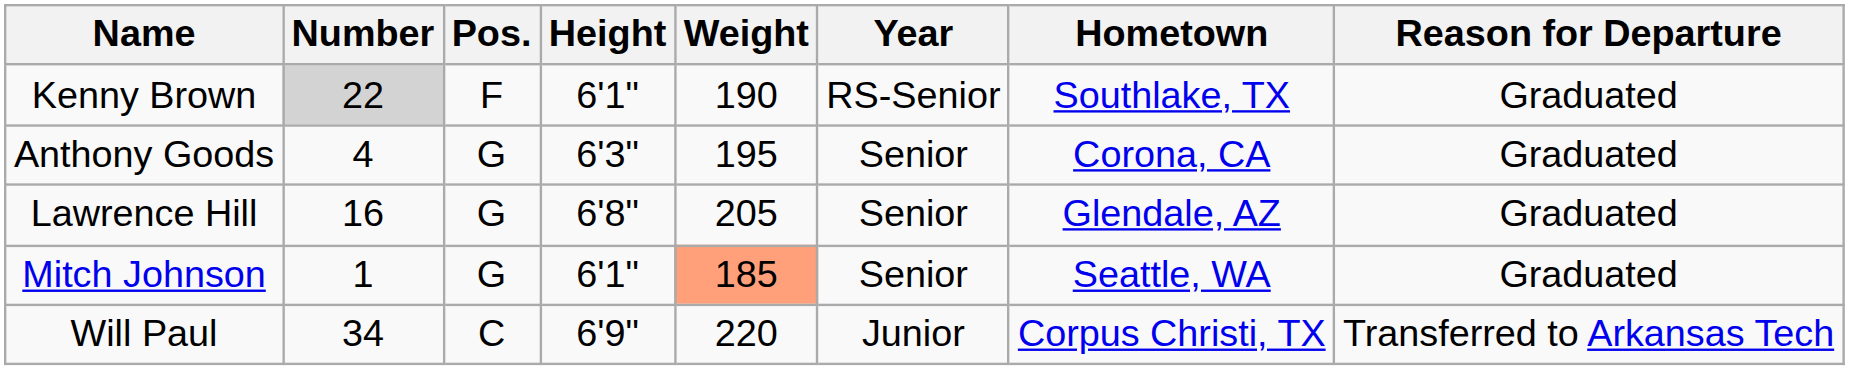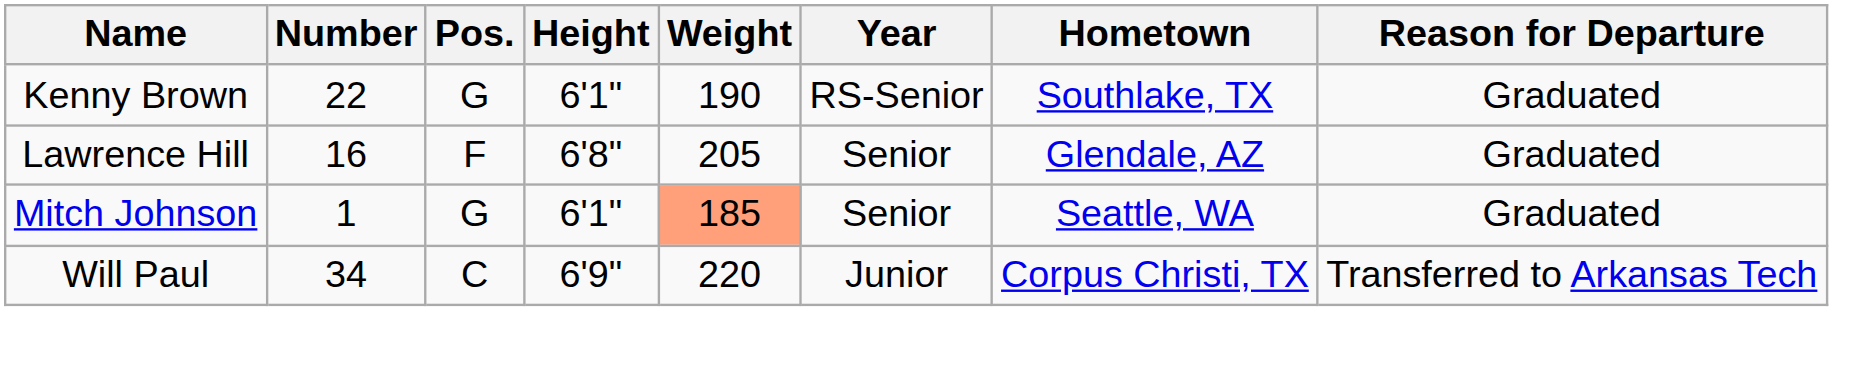(363, 94) lightgrey background -> (346, 94) no background
(492, 94) F -> (475, 94) G
- row: (144, 154)
(492, 214) G -> (475, 154) F
